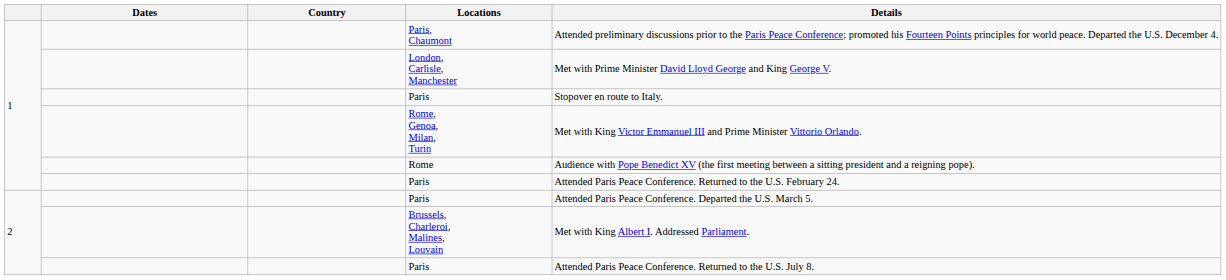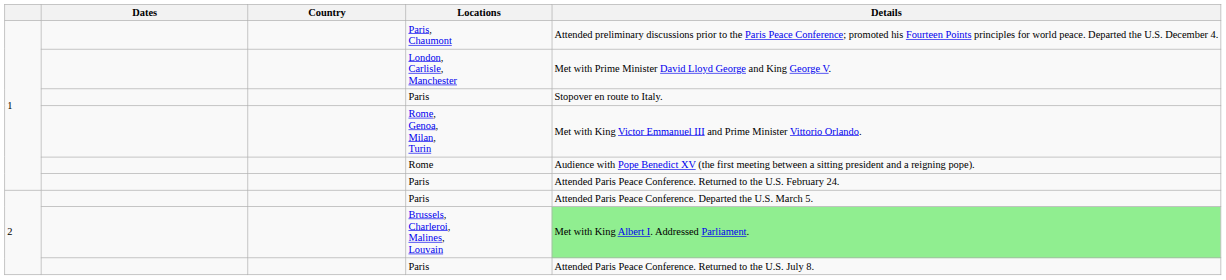(652, 232) no background -> (652, 232) lightgreen background
